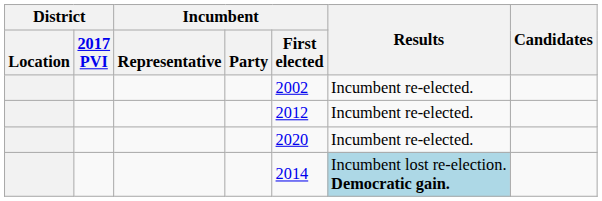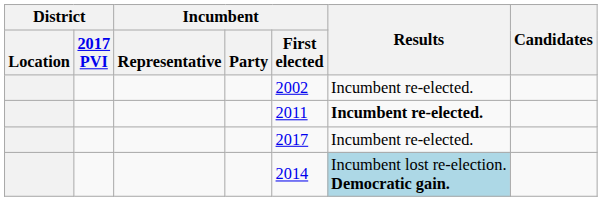(292, 113) 2012 -> (292, 113) 2011
(402, 113) normal -> (407, 113) bold
(292, 139) 2020 -> (292, 139) 2017
